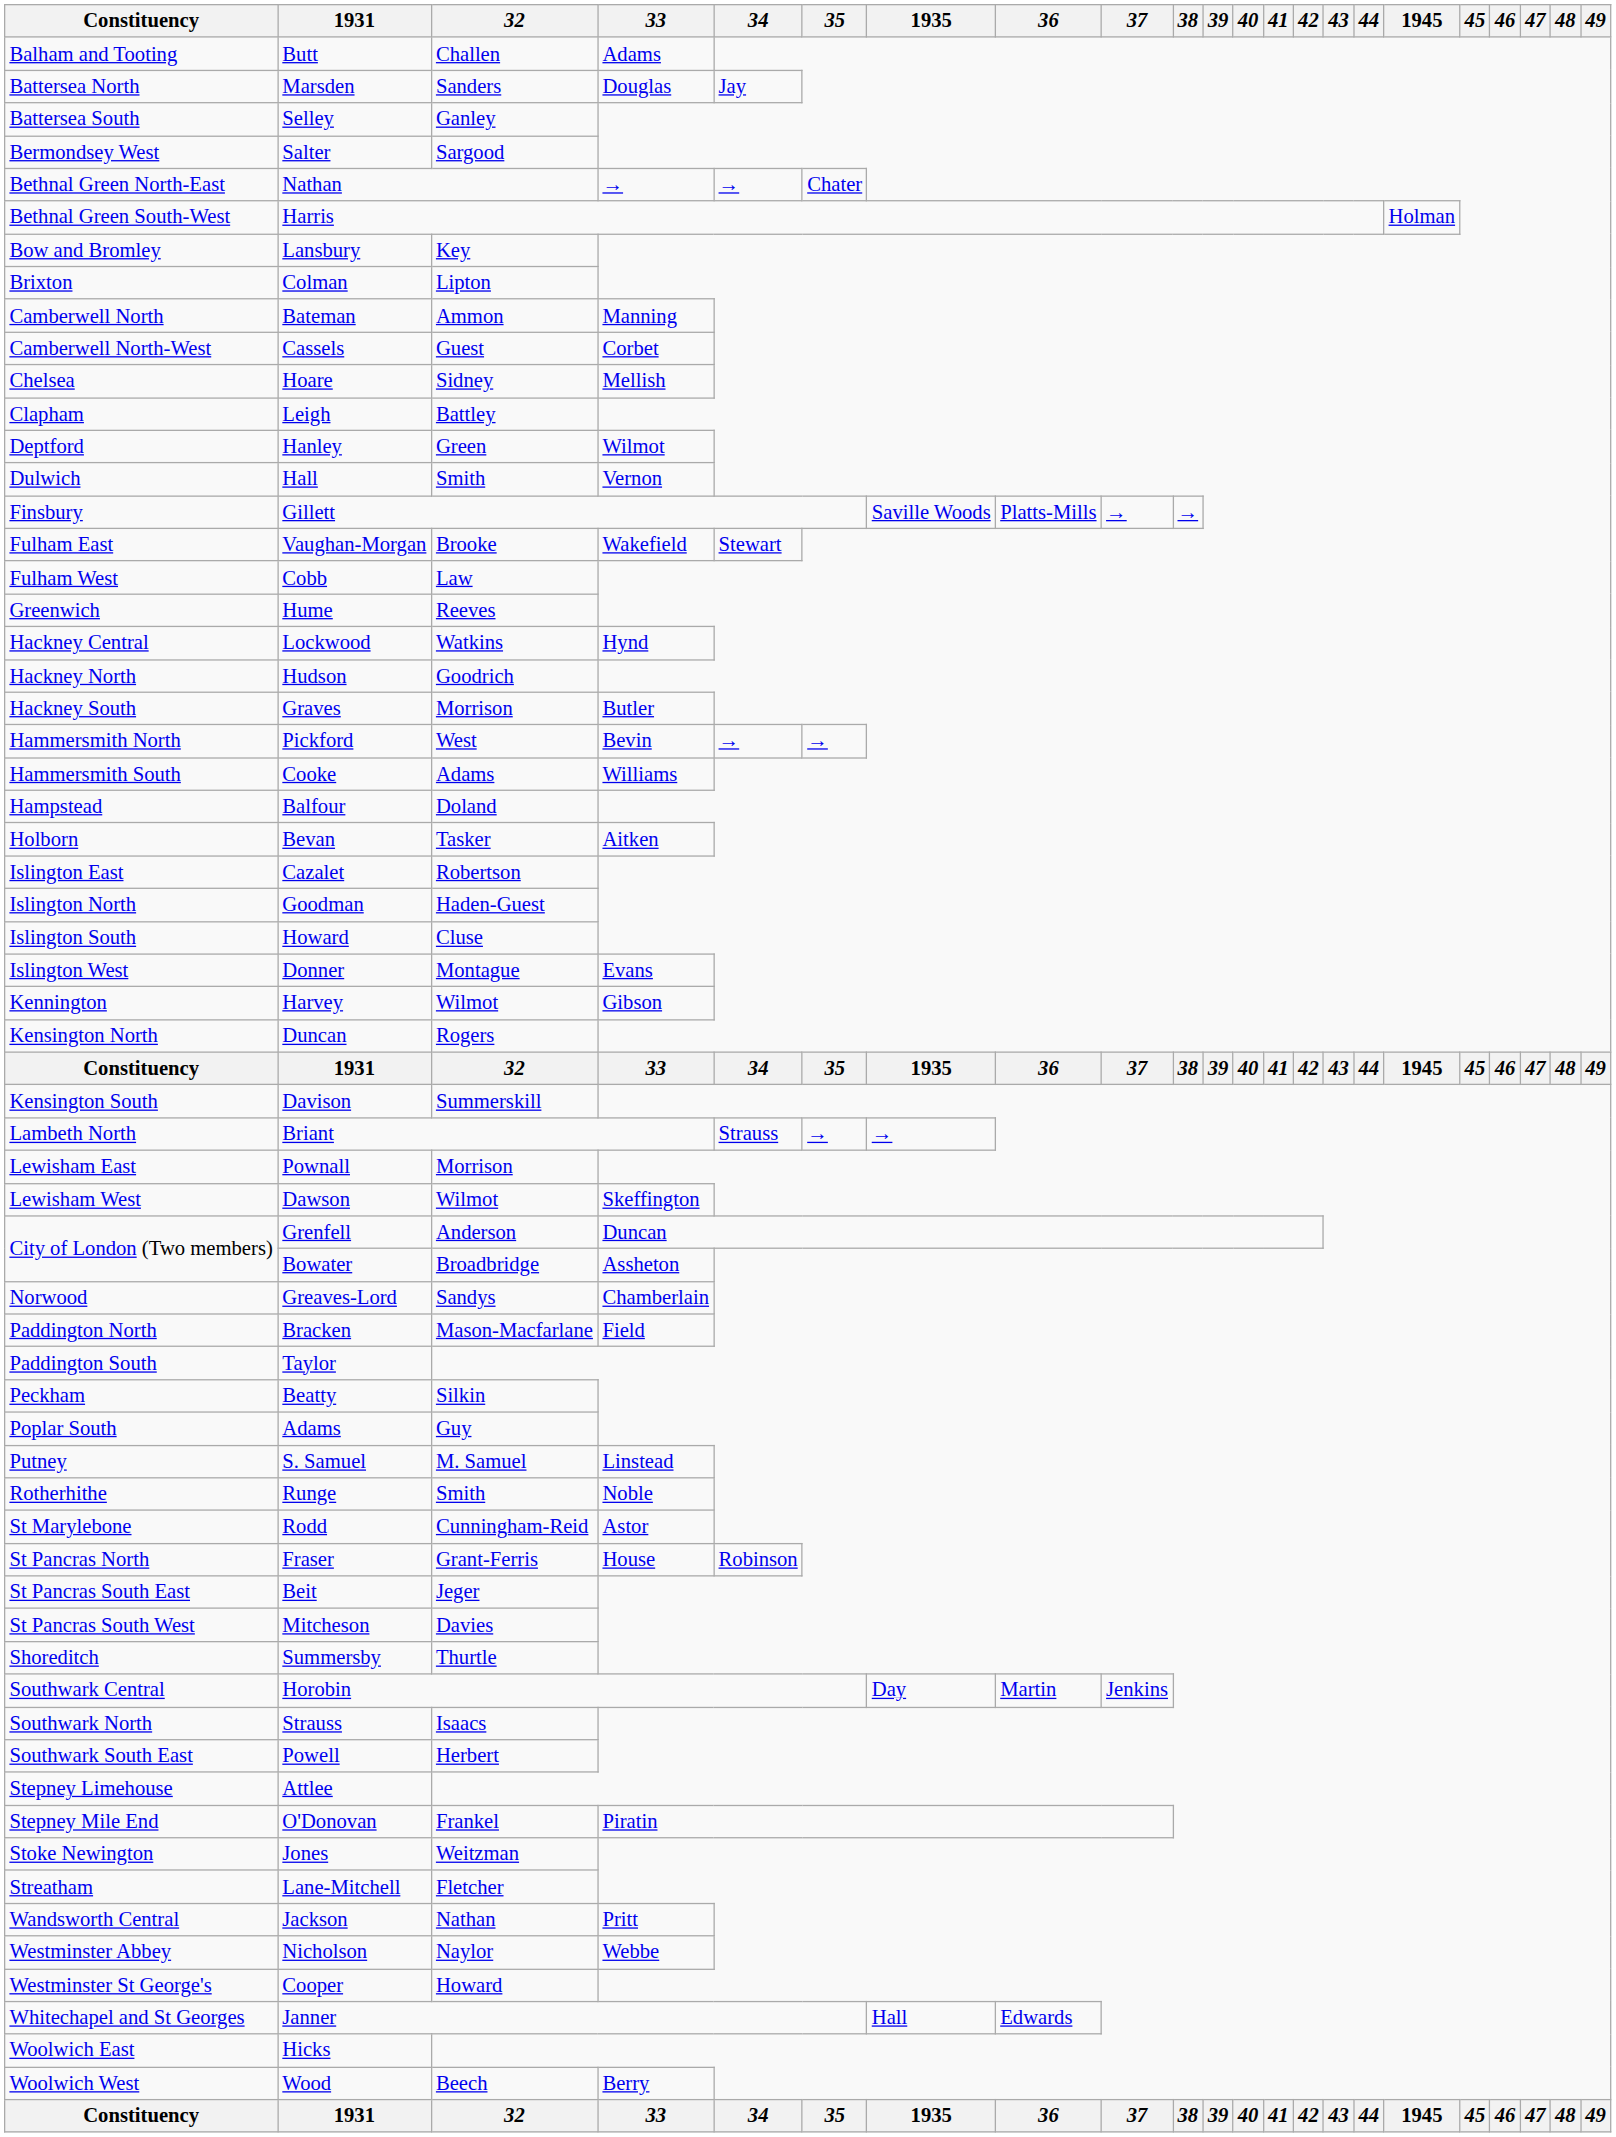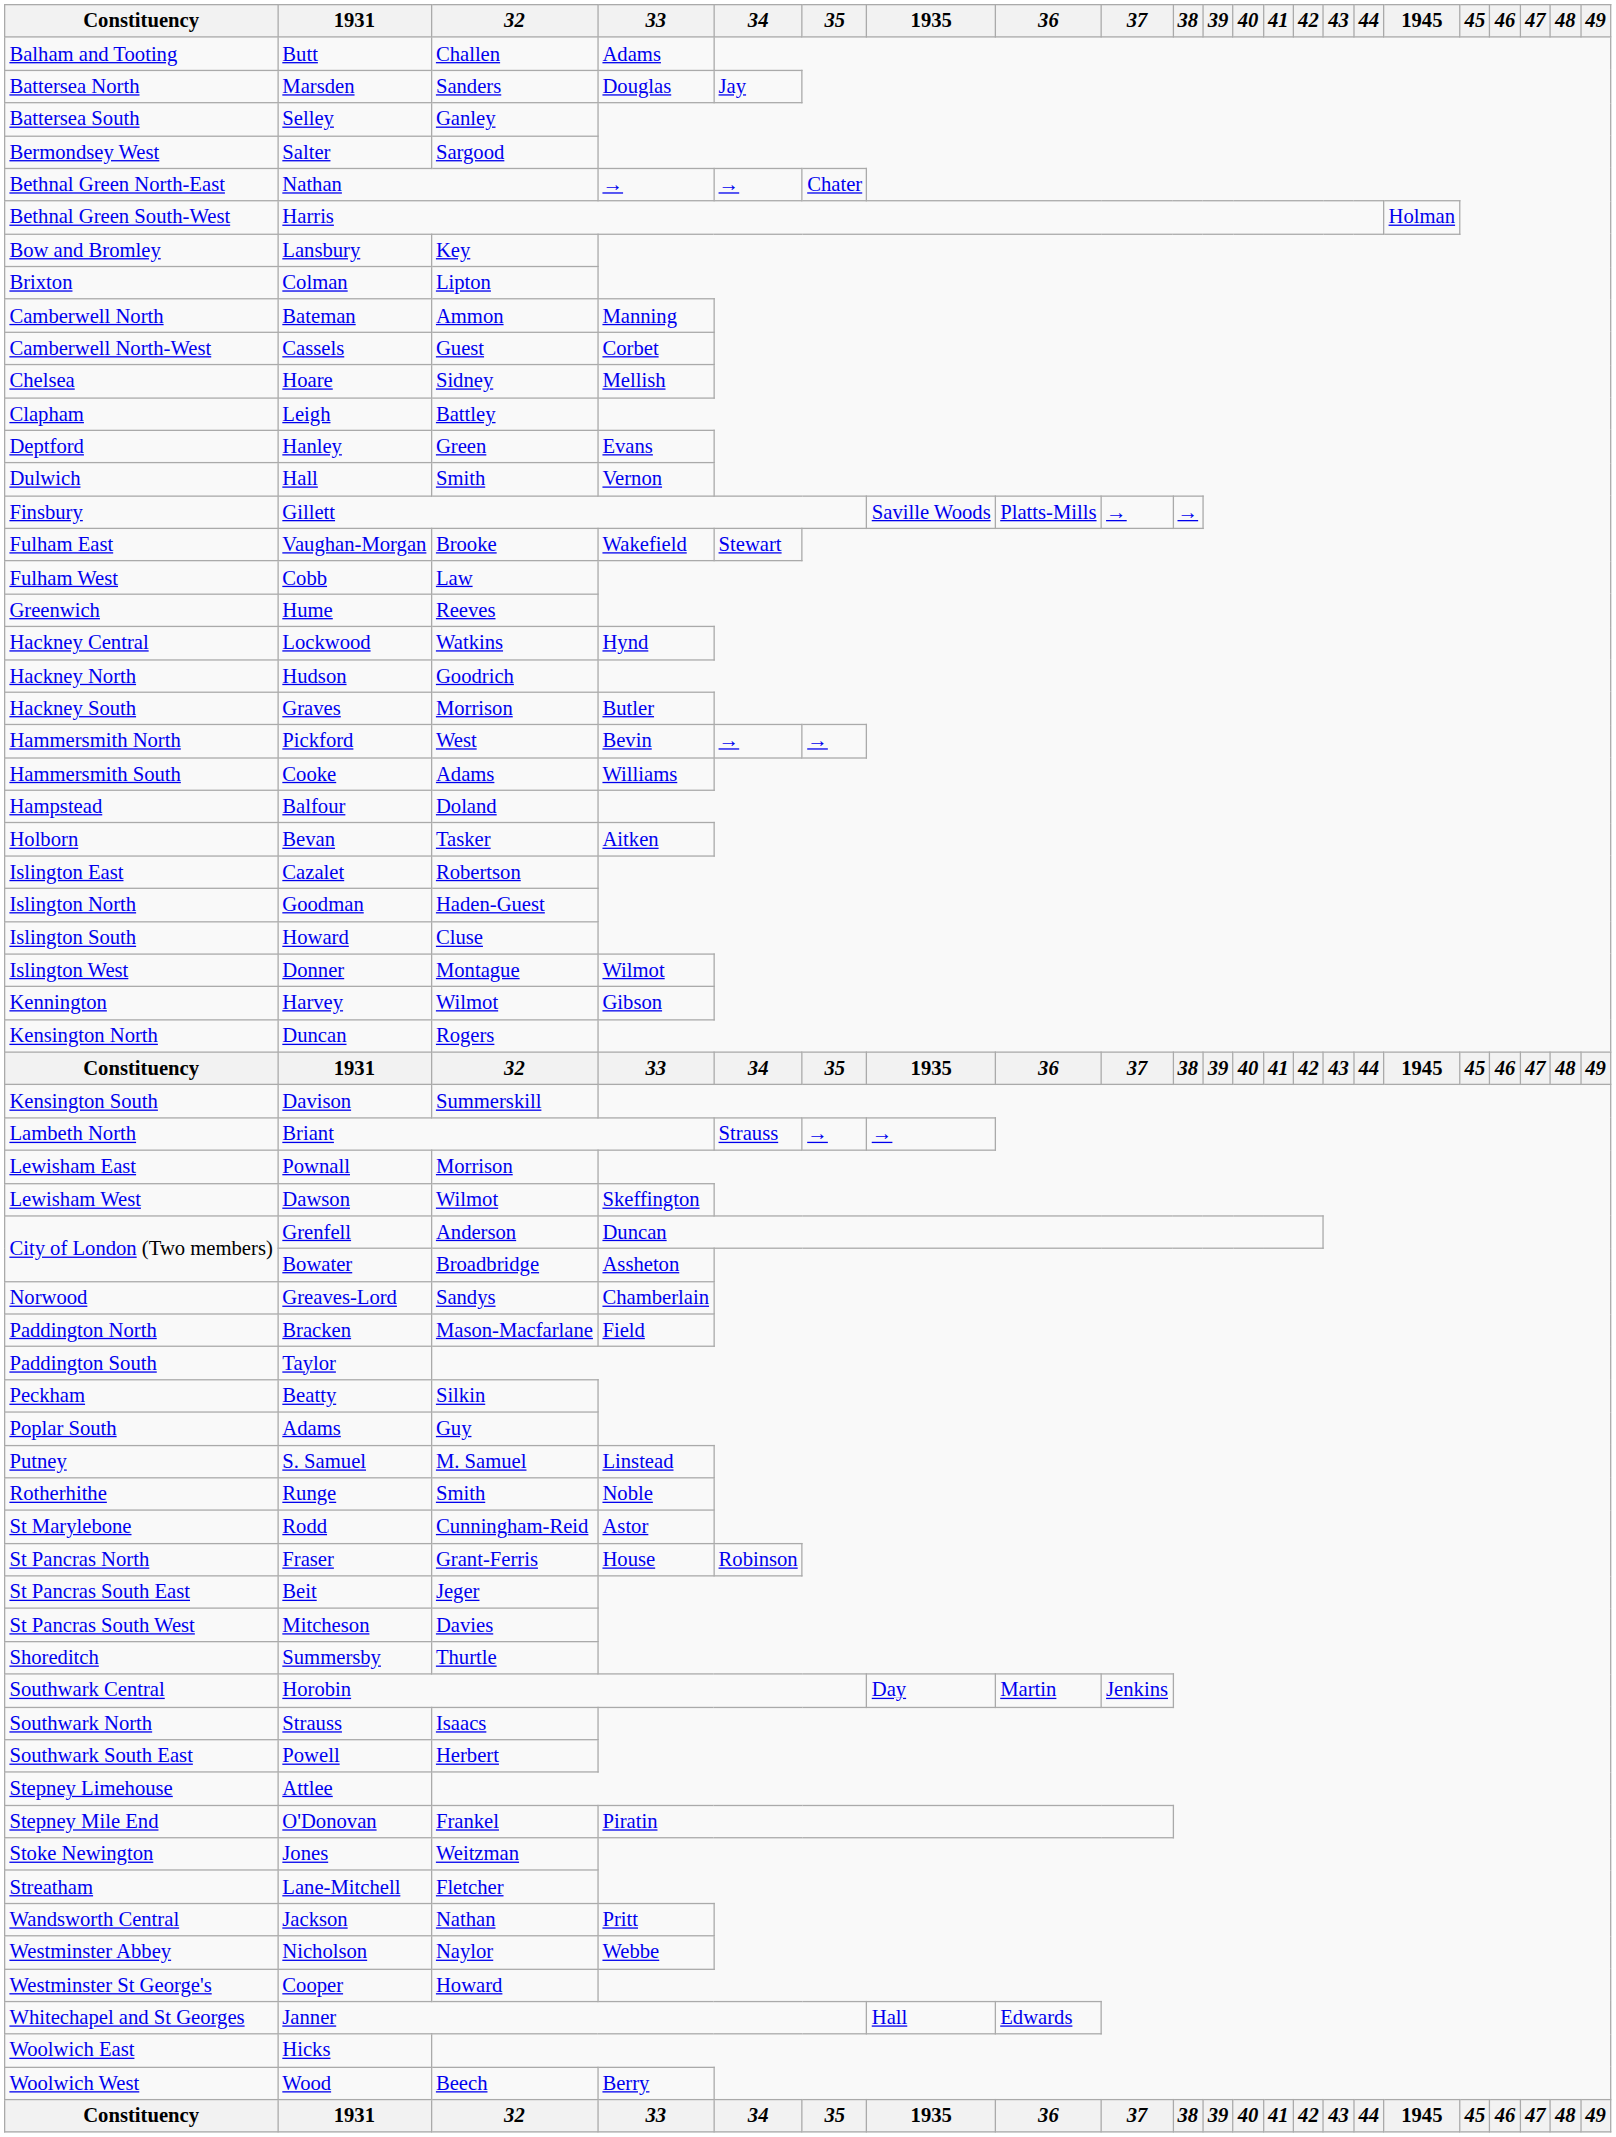(634, 446) Wilmot -> (628, 446) Evans
(628, 970) Evans -> (634, 970) Wilmot
